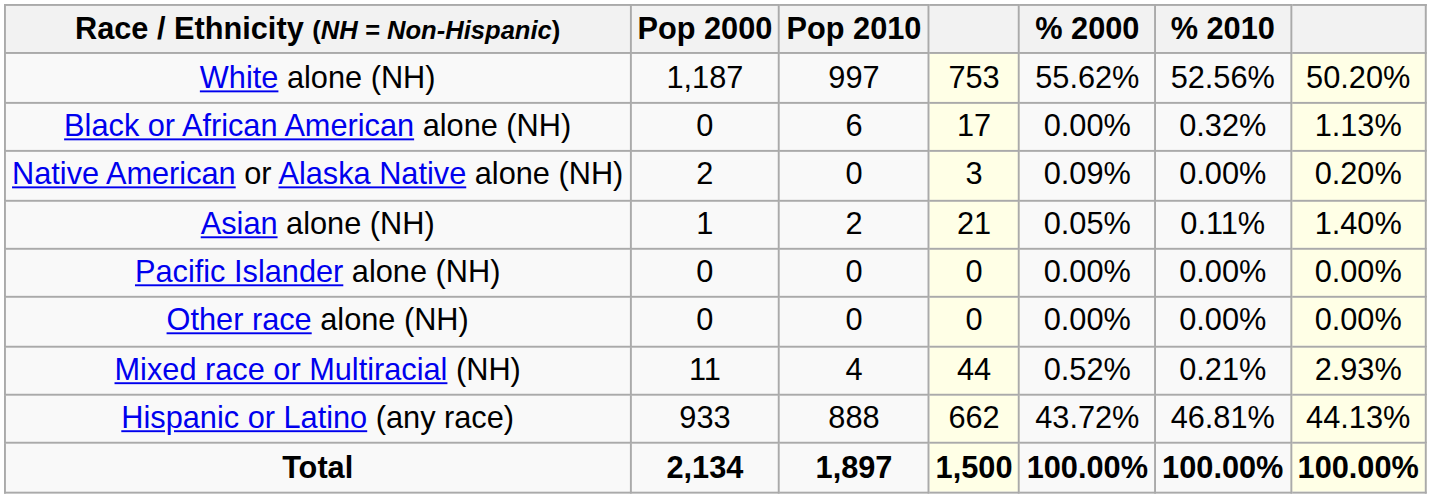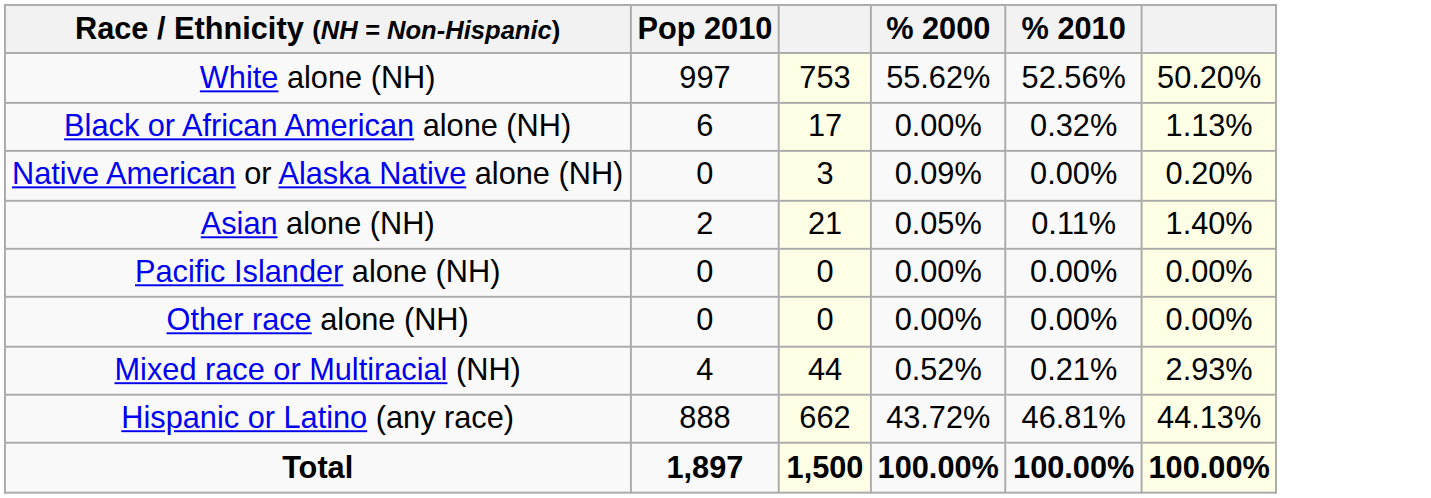- column: (705, 28)
